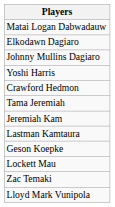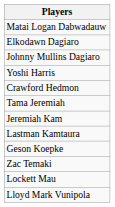(31, 164) Lockett Mau -> (29, 164) Zac Temaki
(29, 179) Zac Temaki -> (31, 179) Lockett Mau
